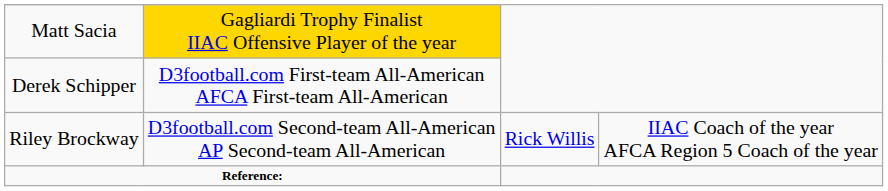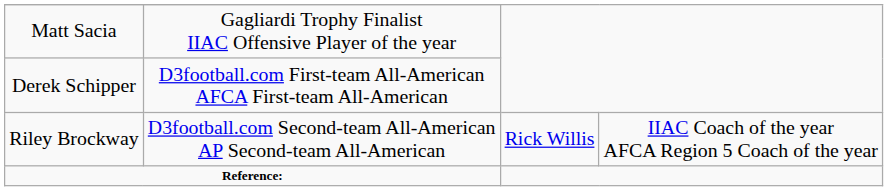(322, 31) gold background -> (322, 31) no background
